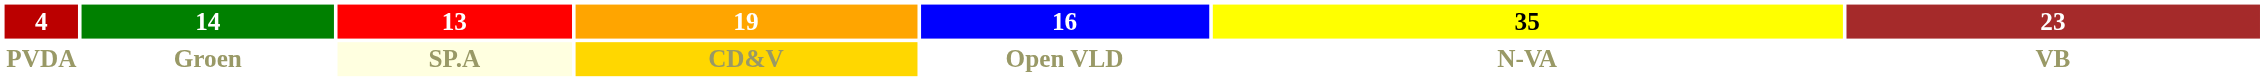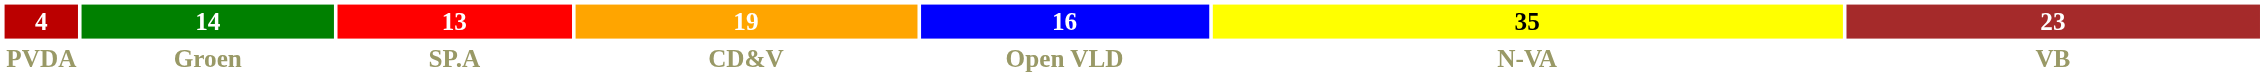(454, 58) lightyellow background -> (454, 58) no background
(746, 58) gold background -> (746, 58) no background
